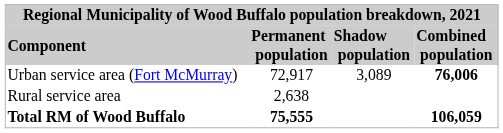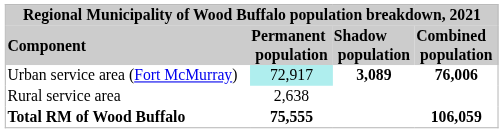(291, 75) no background -> (291, 75) paleturquoise background
(374, 75) normal -> (374, 75) bold
